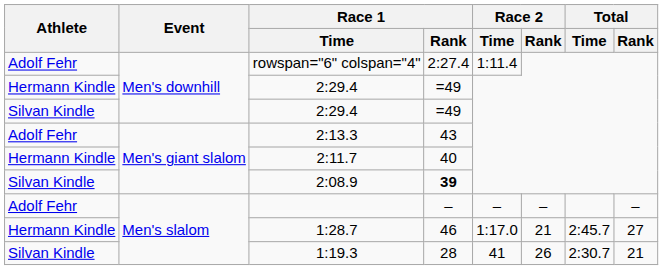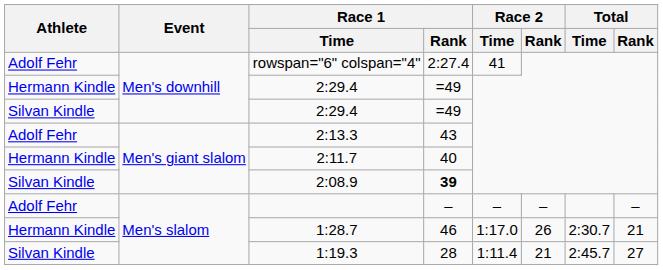(497, 64) 1:11.4 -> (497, 64) 41
(543, 230) 21 -> (543, 230) 26
(589, 230) 2:45.7 -> (589, 230) 2:30.7
(635, 230) 27 -> (635, 230) 21
(497, 253) 41 -> (497, 253) 1:11.4
(543, 253) 26 -> (543, 253) 21
(589, 253) 2:30.7 -> (589, 253) 2:45.7
(635, 253) 21 -> (635, 253) 27
